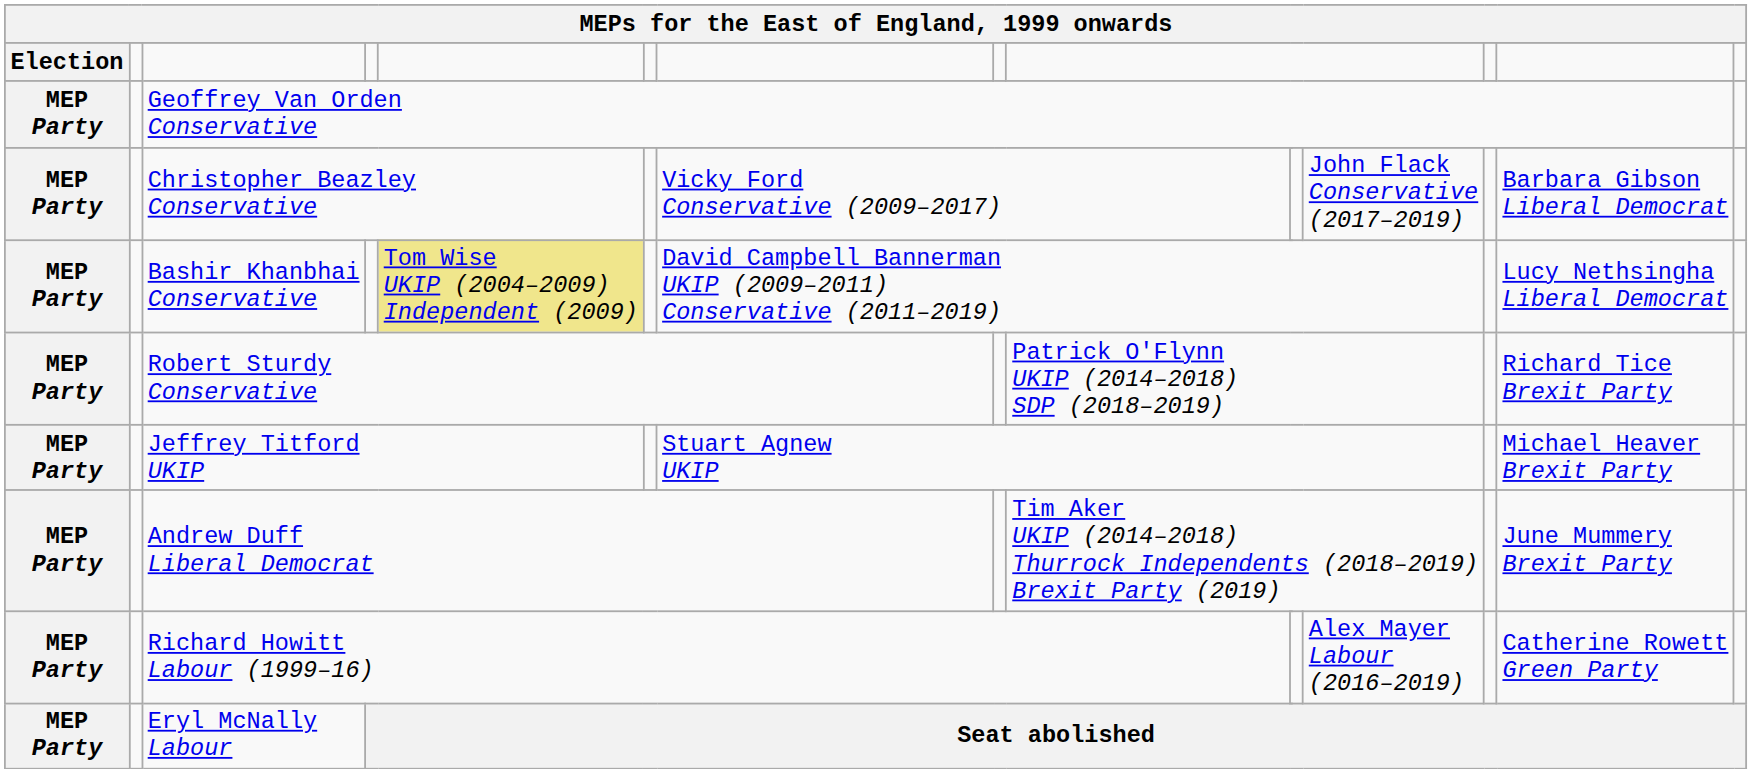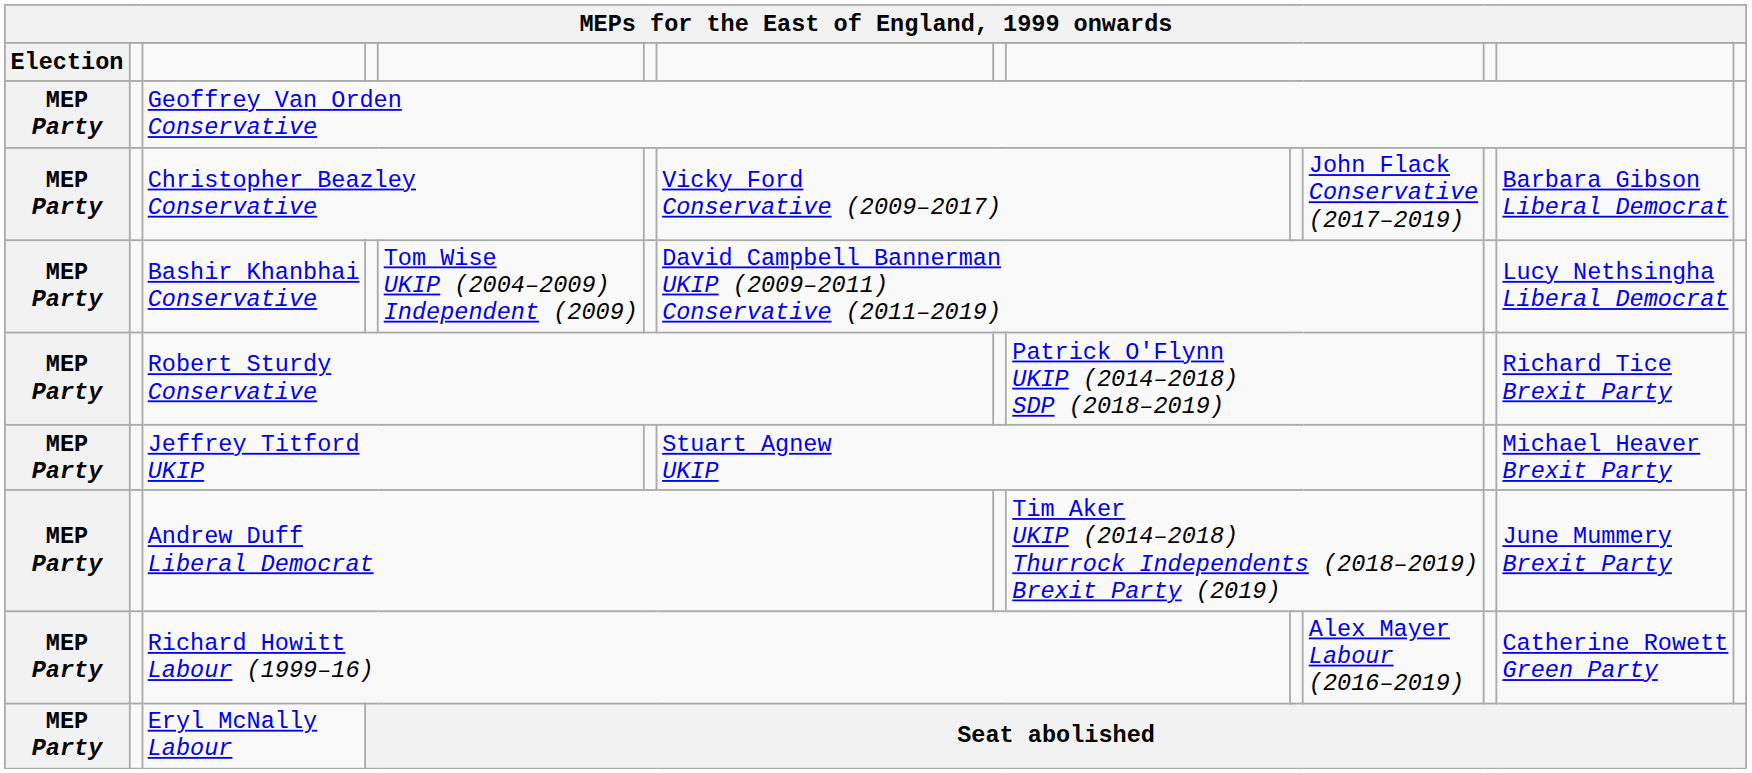(511, 286) khaki background -> (511, 286) no background
